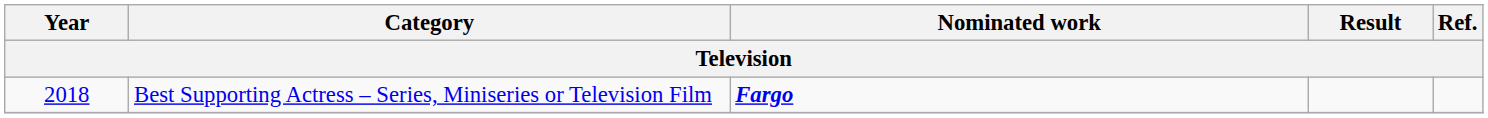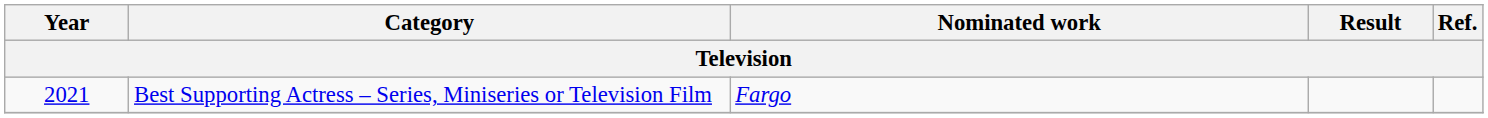(67, 94) 2018 -> (67, 94) 2021
(764, 94) bold -> (763, 94) normal
